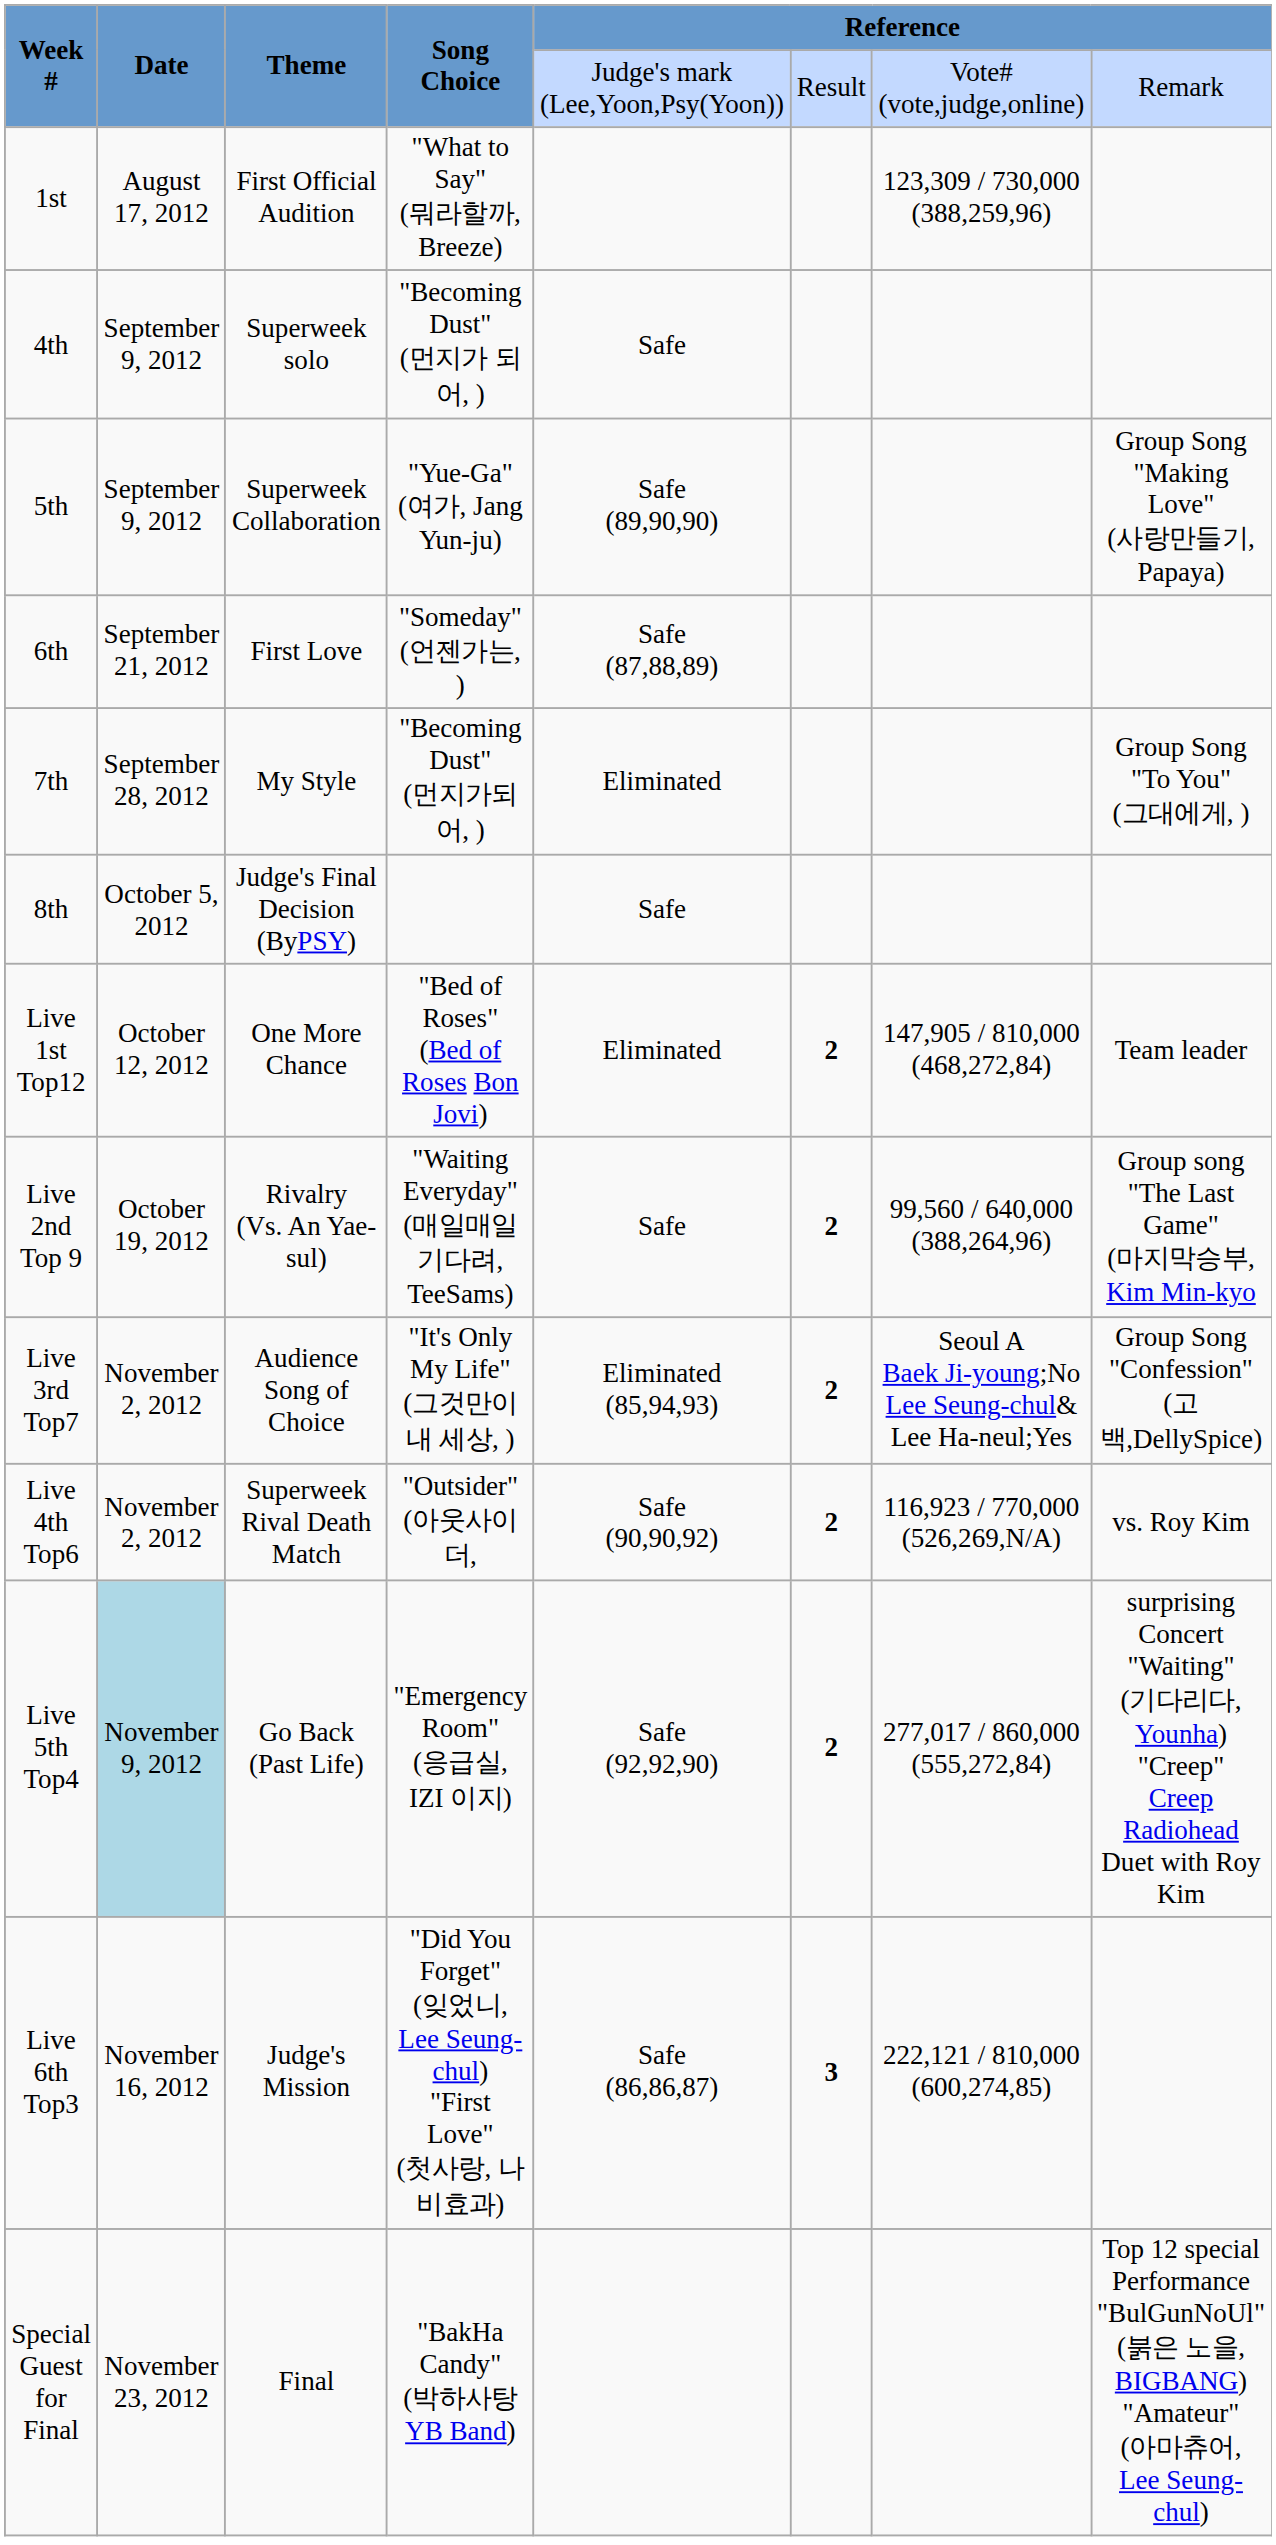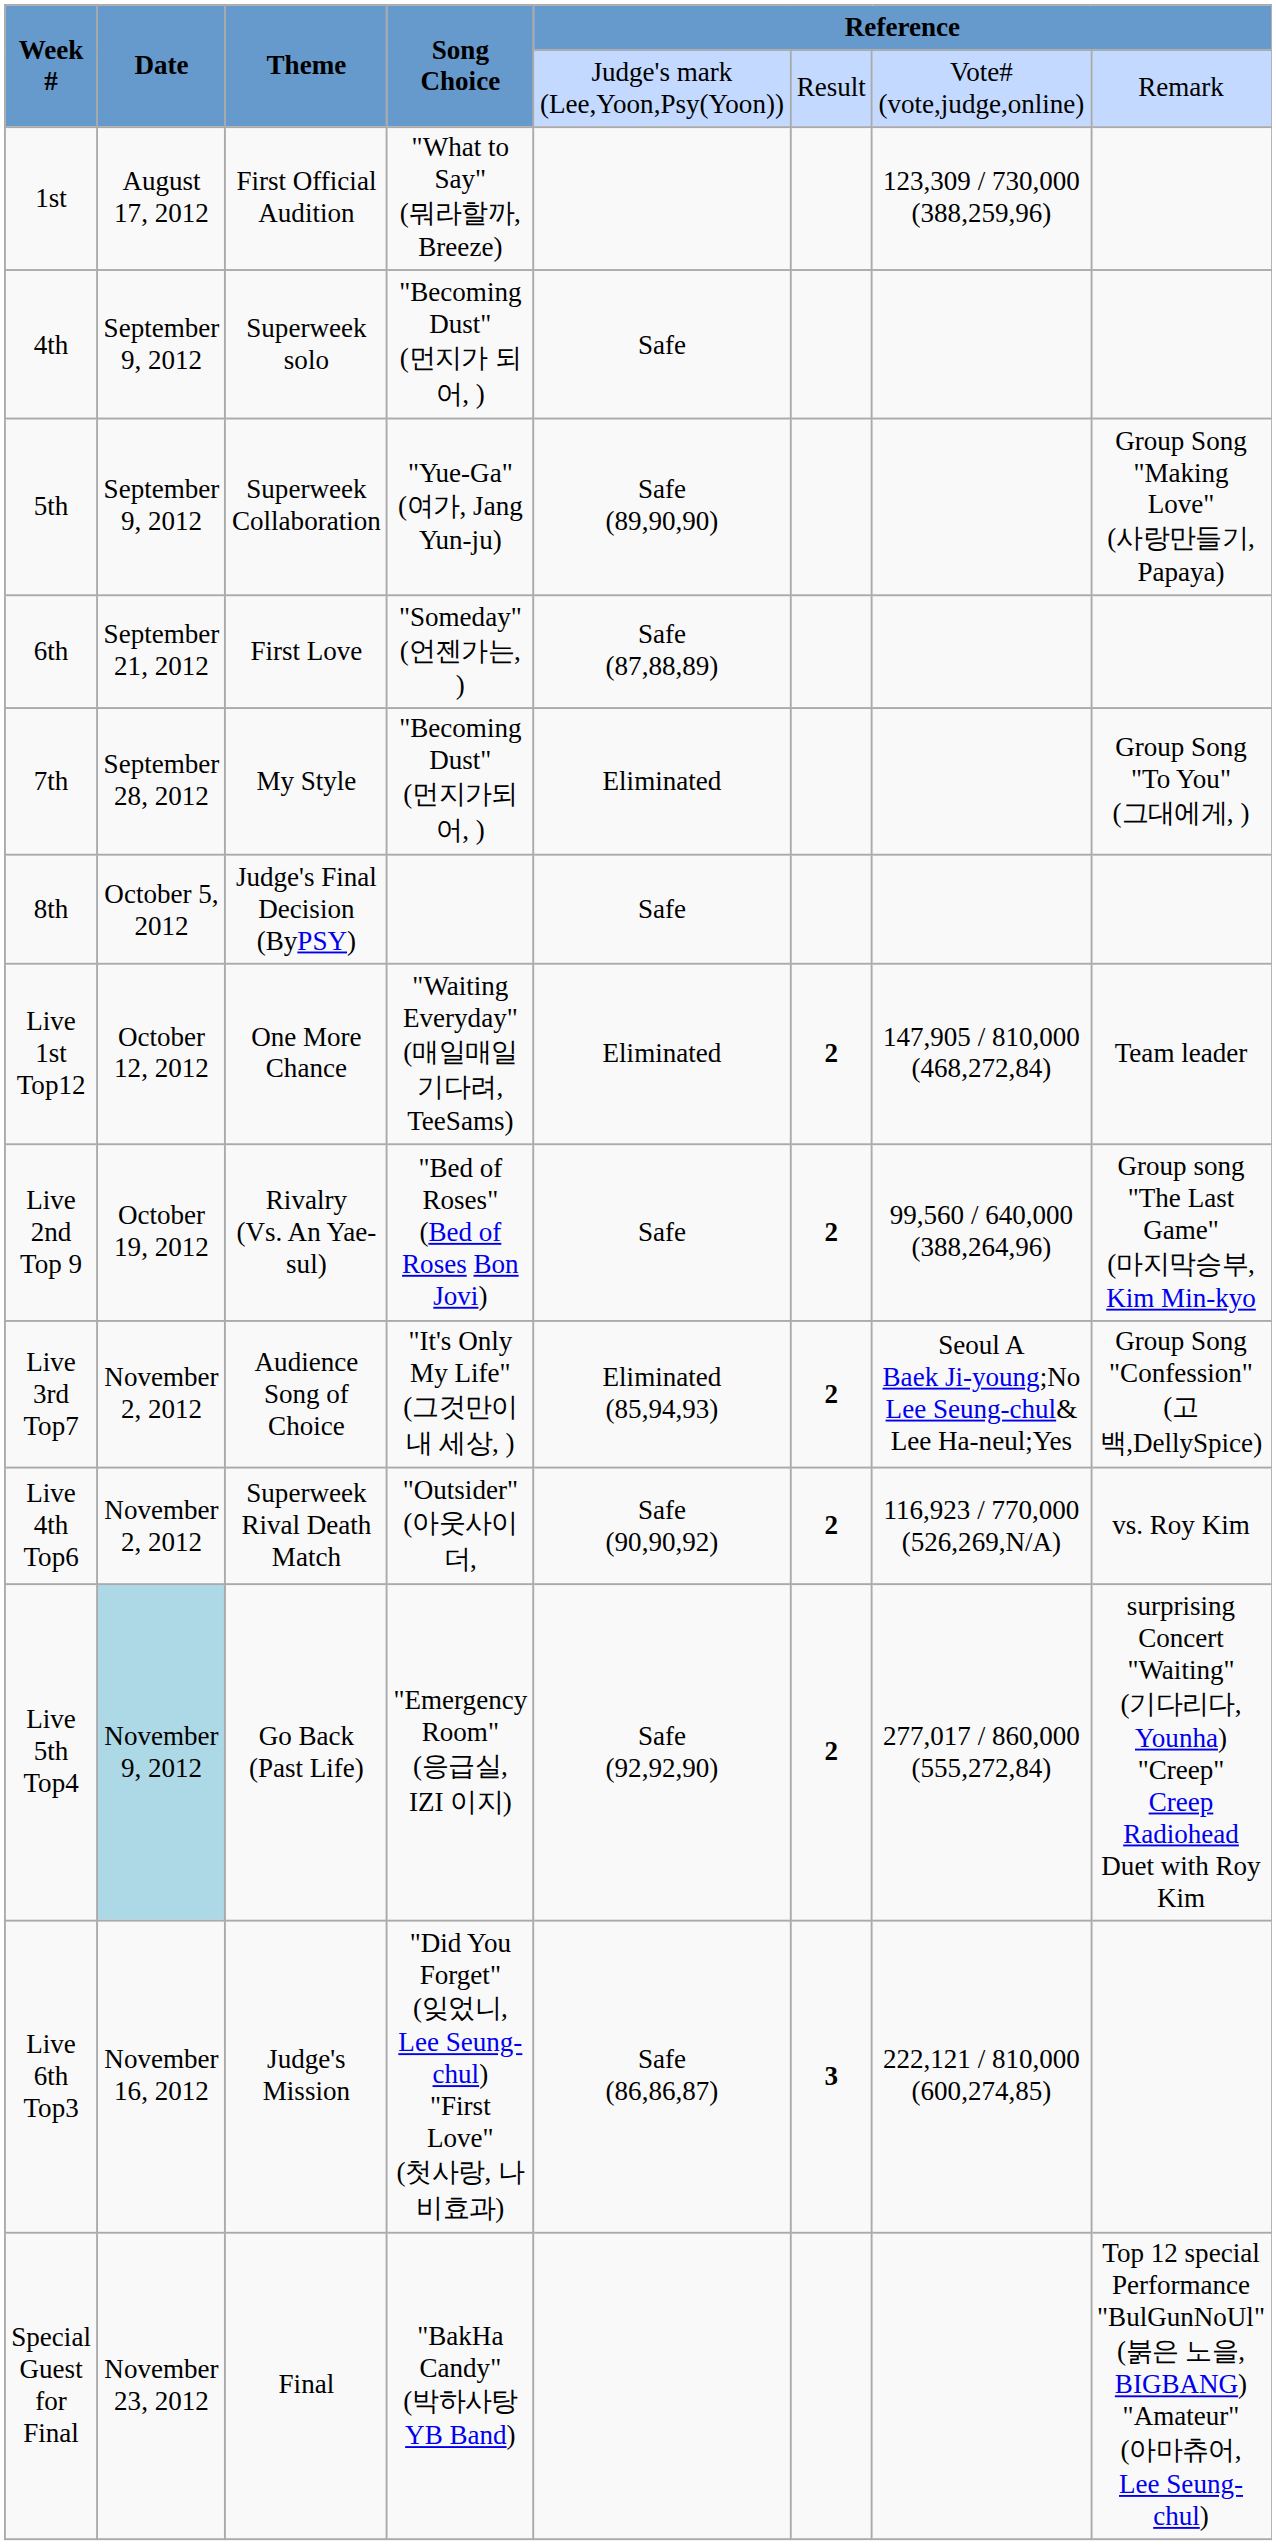(460, 1049) "Bed of Roses" (Bed of Roses Bon Jovi) -> (460, 1053) "Waiting Everyday" (매일매일 기다려, TeeSams)
(460, 1226) "Waiting Everyday" (매일매일 기다려, TeeSams) -> (460, 1231) "Bed of Roses" (Bed of Roses Bon Jovi)
